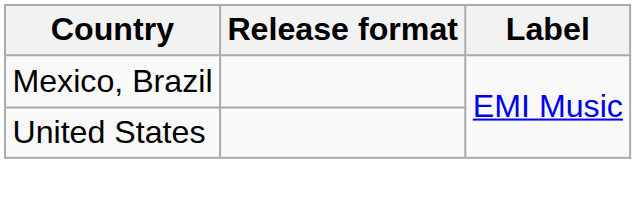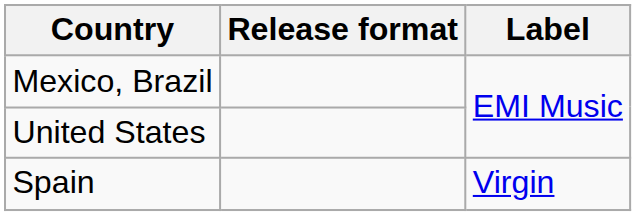+ row: (54, 183)
